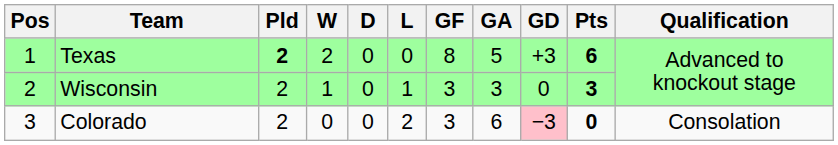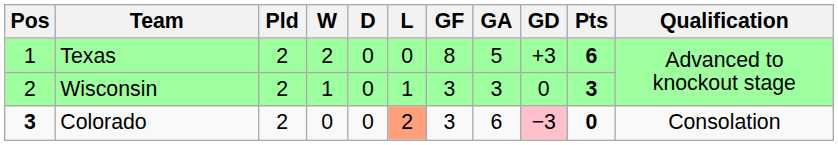(282, 55) bold -> (282, 55) normal
(30, 122) normal -> (30, 122) bold
(407, 122) no background -> (407, 122) lightsalmon background
